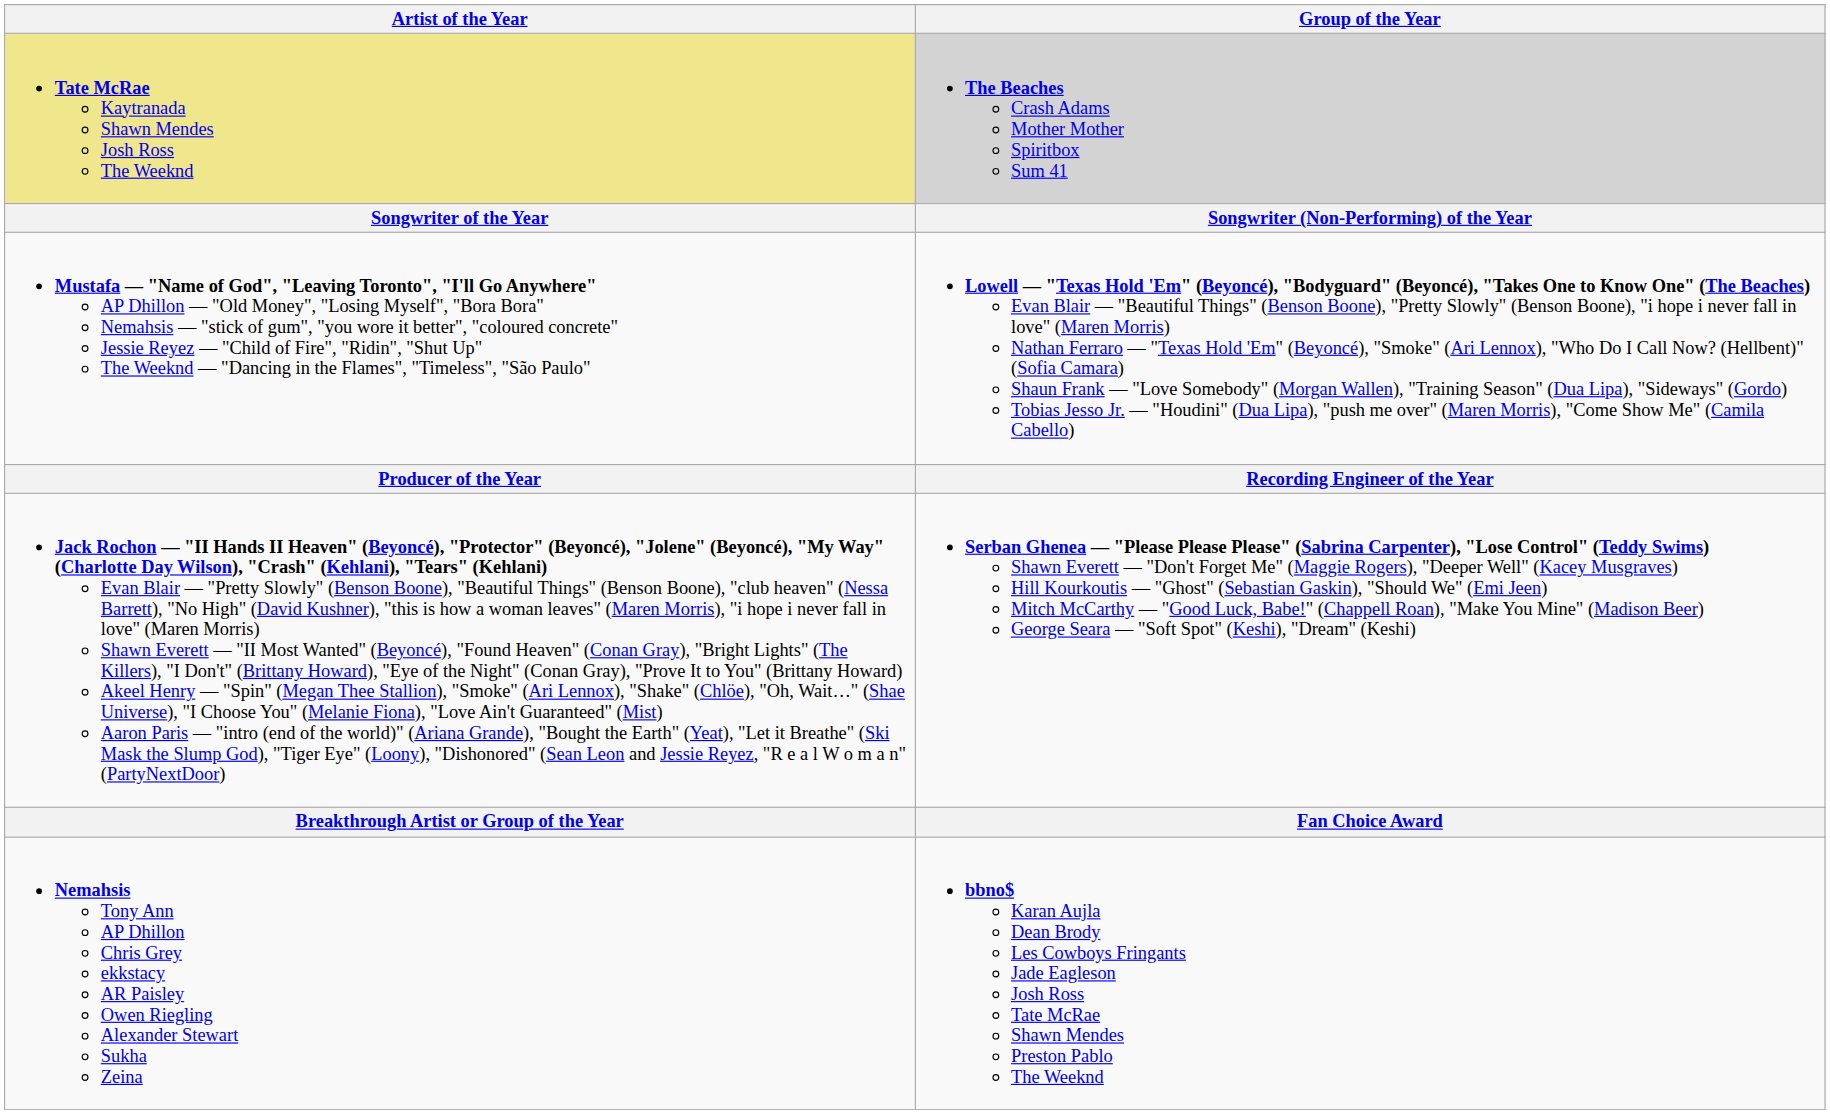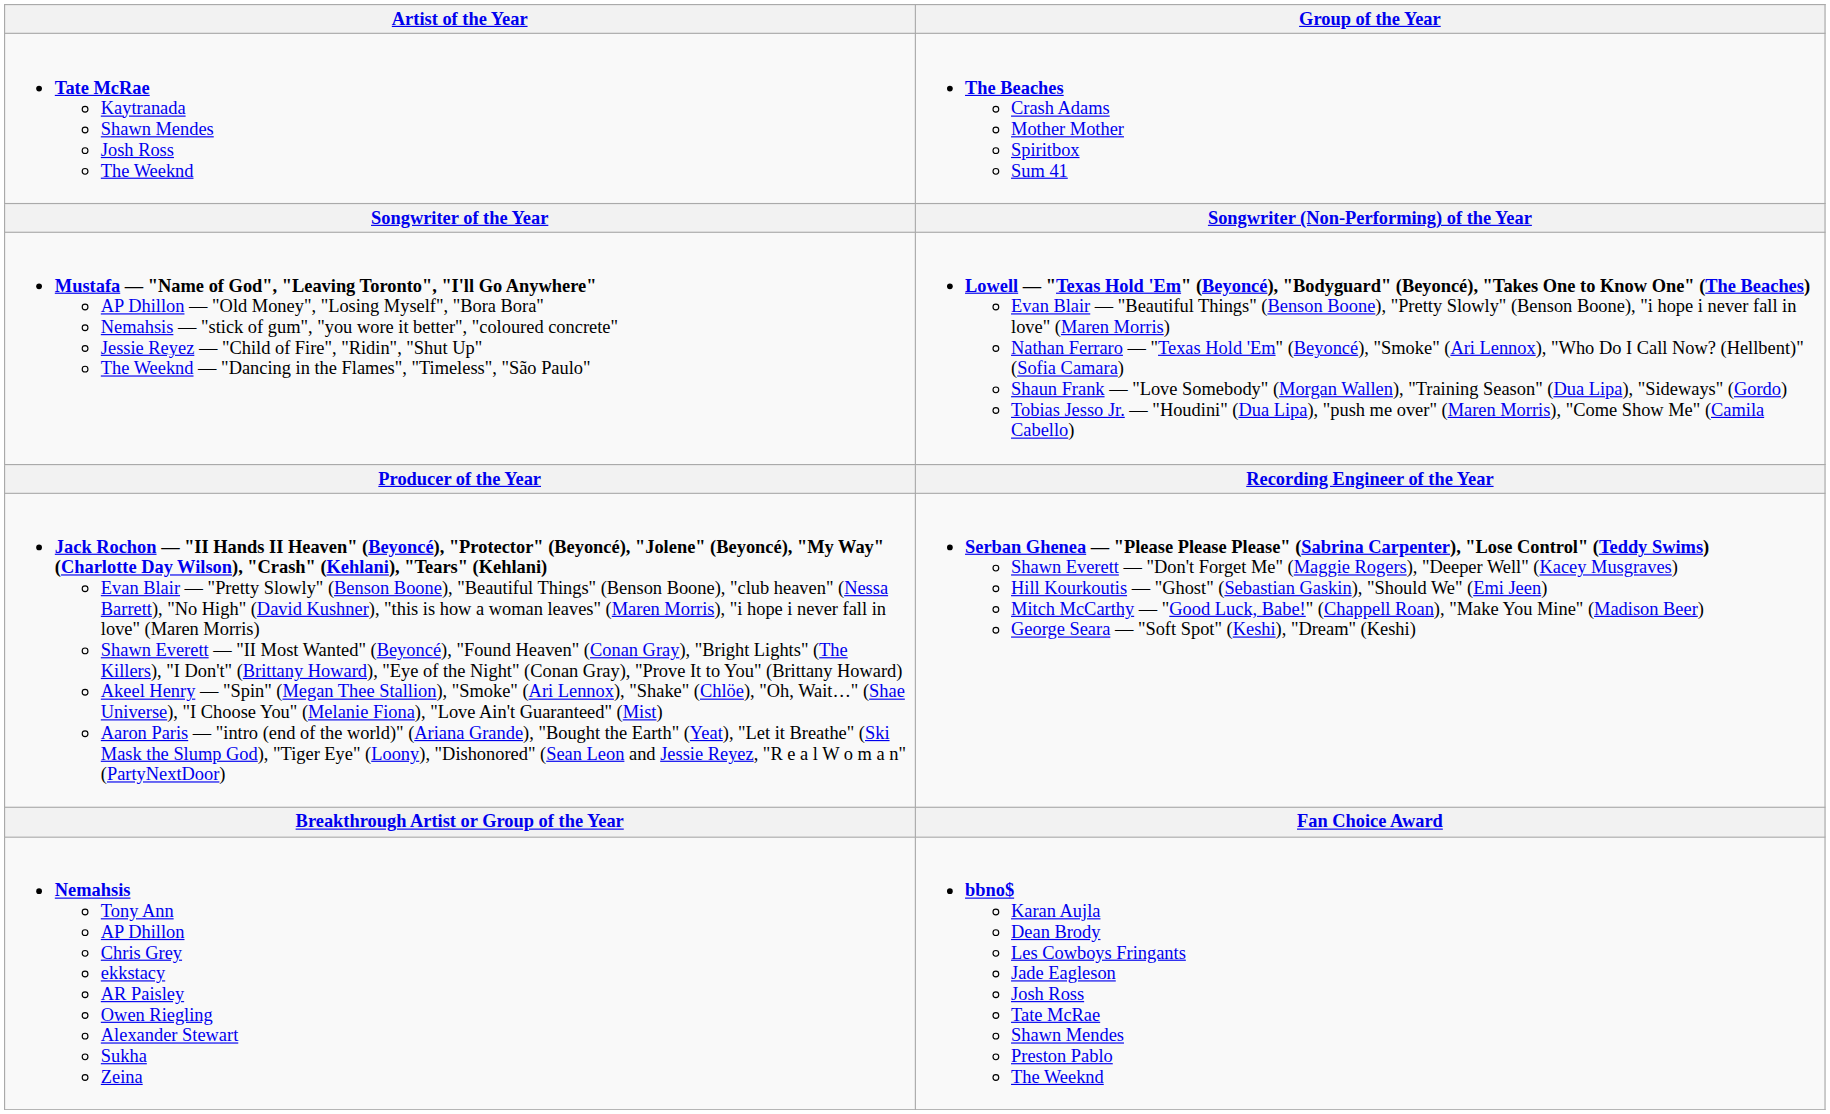(460, 129) khaki background -> (460, 129) no background
(1370, 129) lightgrey background -> (1370, 129) no background
